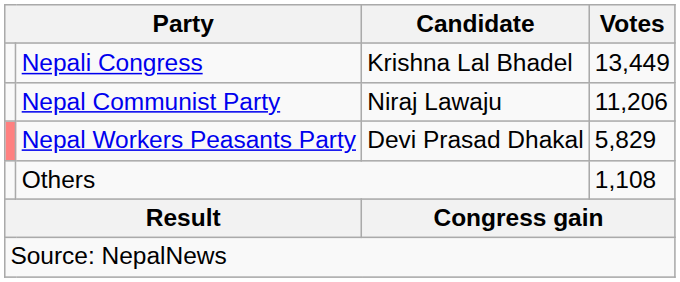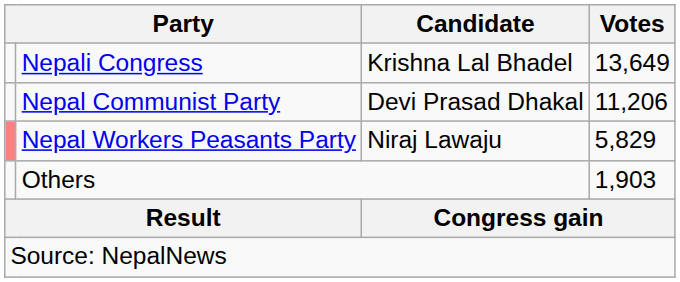(632, 62) 13,449 -> (632, 62) 13,649
(435, 101) Niraj Lawaju -> (475, 101) Devi Prasad Dhakal
(475, 140) Devi Prasad Dhakal -> (435, 140) Niraj Lawaju
(626, 179) 1,108 -> (626, 179) 1,903
